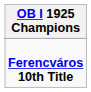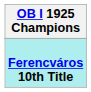(46, 70) no background -> (46, 70) paleturquoise background
